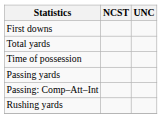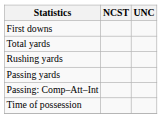rows swapped: (35, 105) <-> (44, 59)
